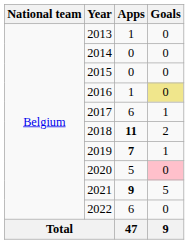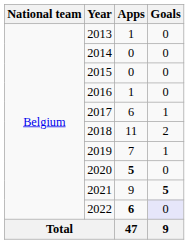(166, 92) khaki background -> (166, 92) no background
(131, 131) bold -> (131, 131) normal
(131, 151) bold -> (131, 151) normal
(131, 170) normal -> (131, 170) bold
(166, 170) pink background -> (166, 170) no background
(131, 190) bold -> (131, 190) normal
(166, 190) normal -> (166, 190) bold
(131, 209) normal -> (131, 209) bold
(166, 209) no background -> (166, 209) lavender background
